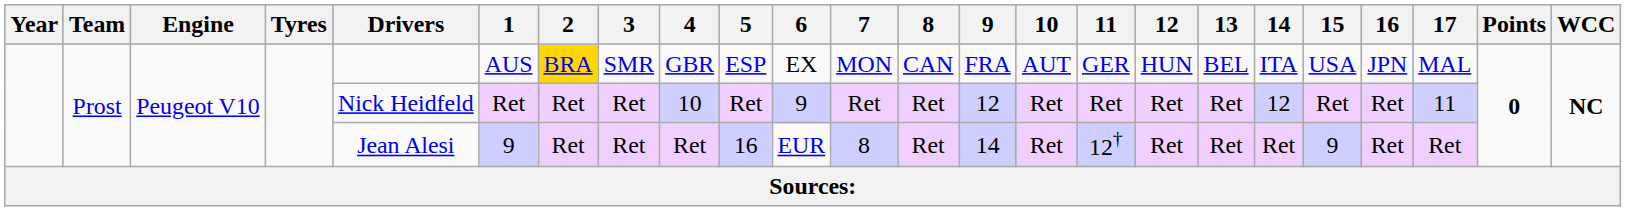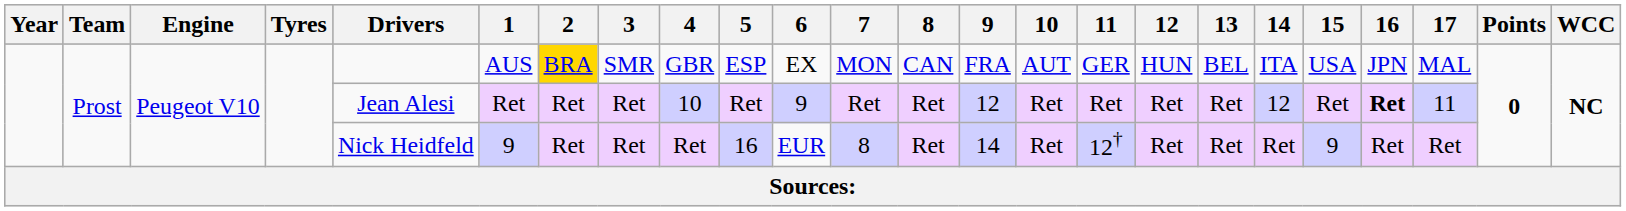(406, 103) Nick Heidfeld -> (406, 103) Jean Alesi
(1387, 103) normal -> (1387, 103) bold
(406, 144) Jean Alesi -> (406, 144) Nick Heidfeld
